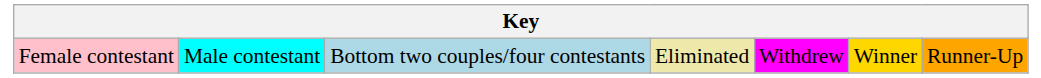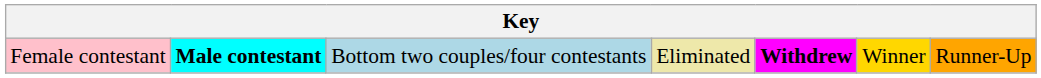(252, 55) normal -> (248, 55) bold
(801, 55) normal -> (806, 55) bold
